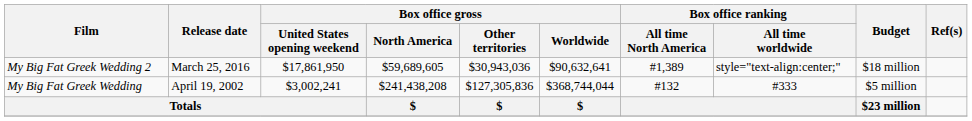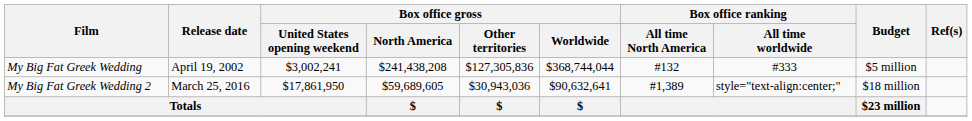rows swapped: (75, 86) <-> (79, 67)
